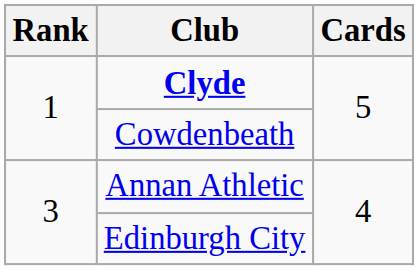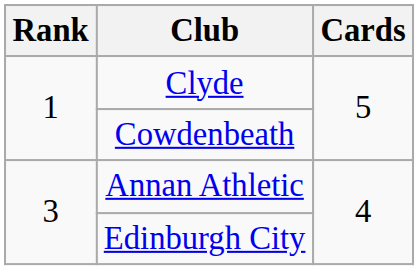(205, 82) bold -> (205, 82) normal
